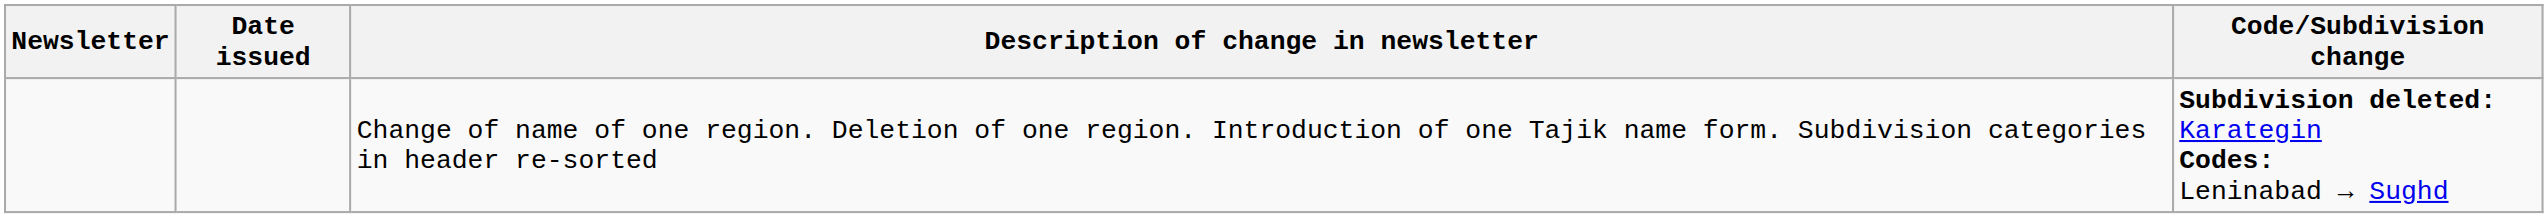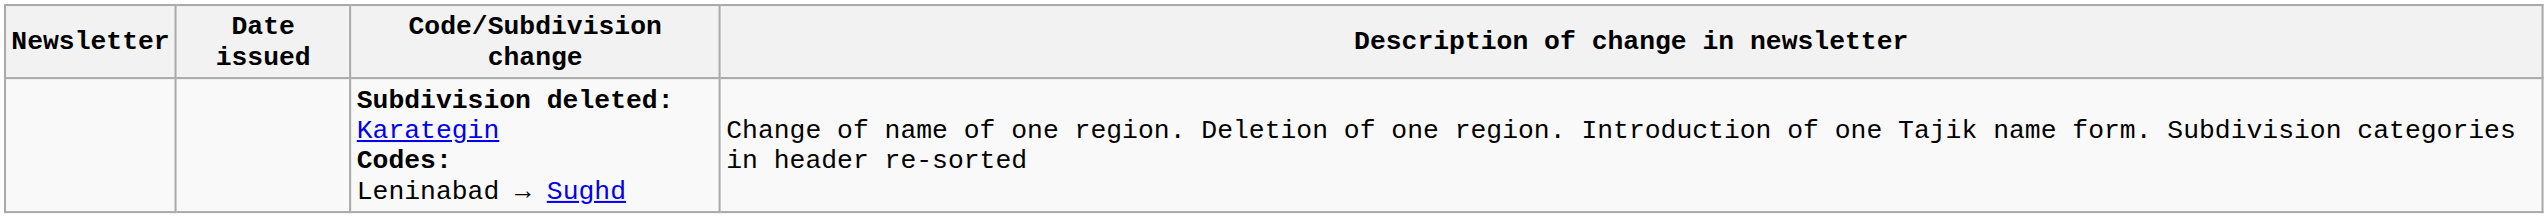columns swapped: (1262, 42) <-> (2358, 42)
